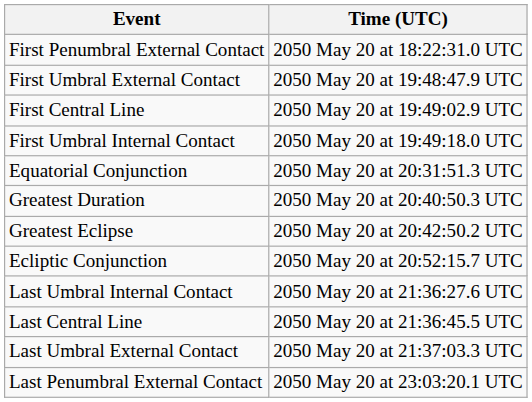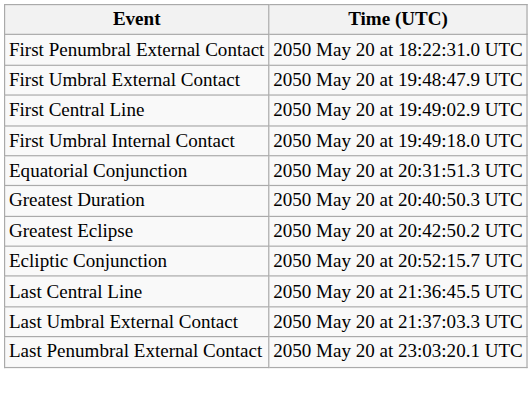- row: (121, 291)
